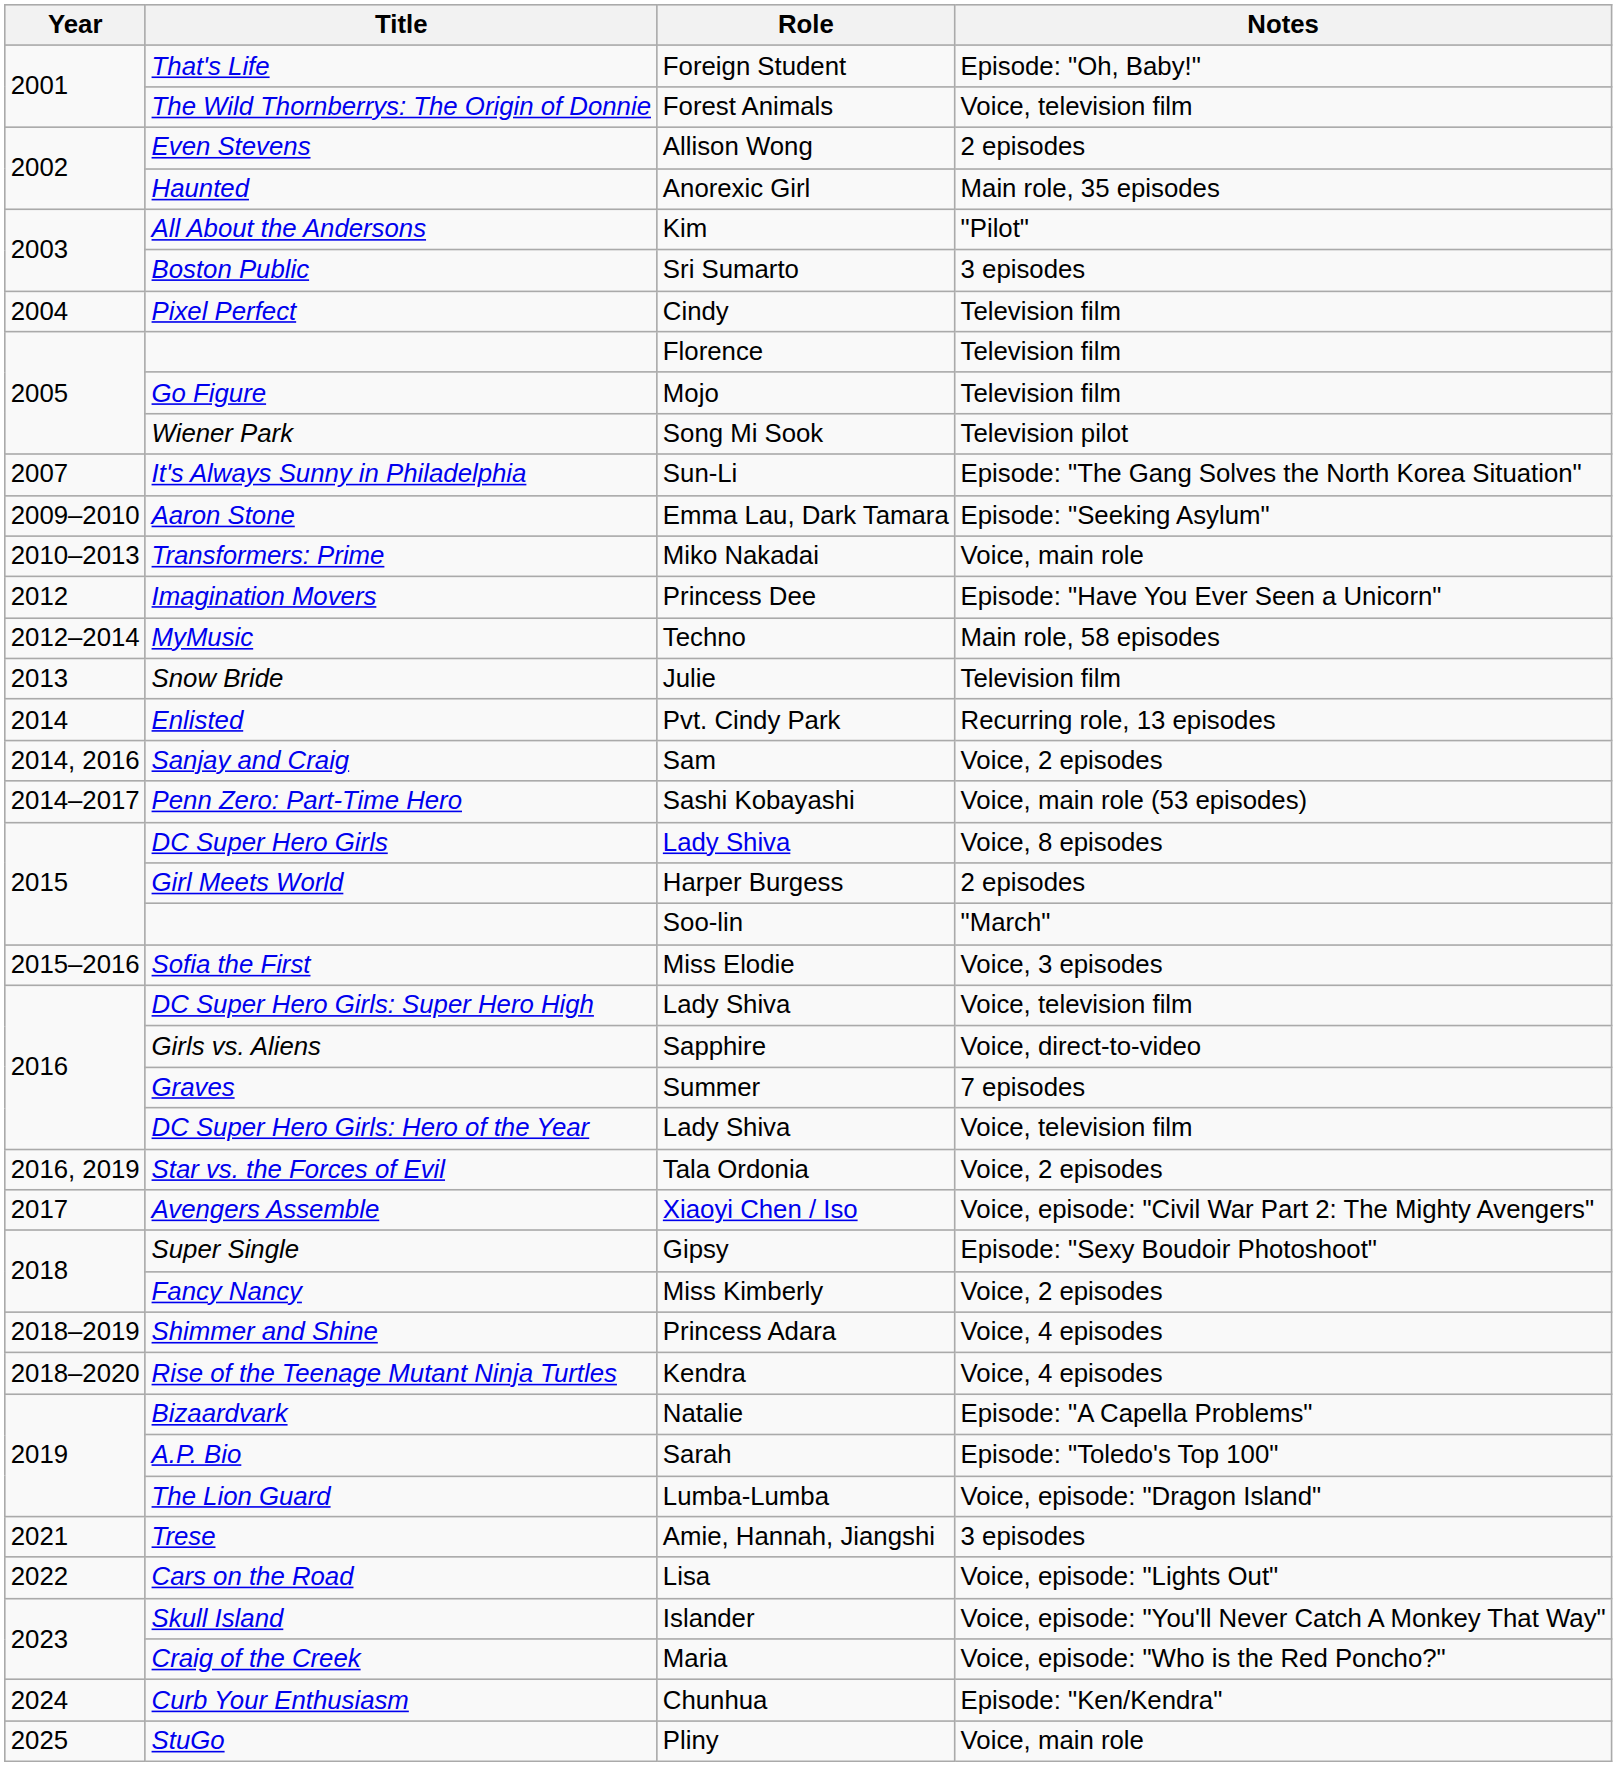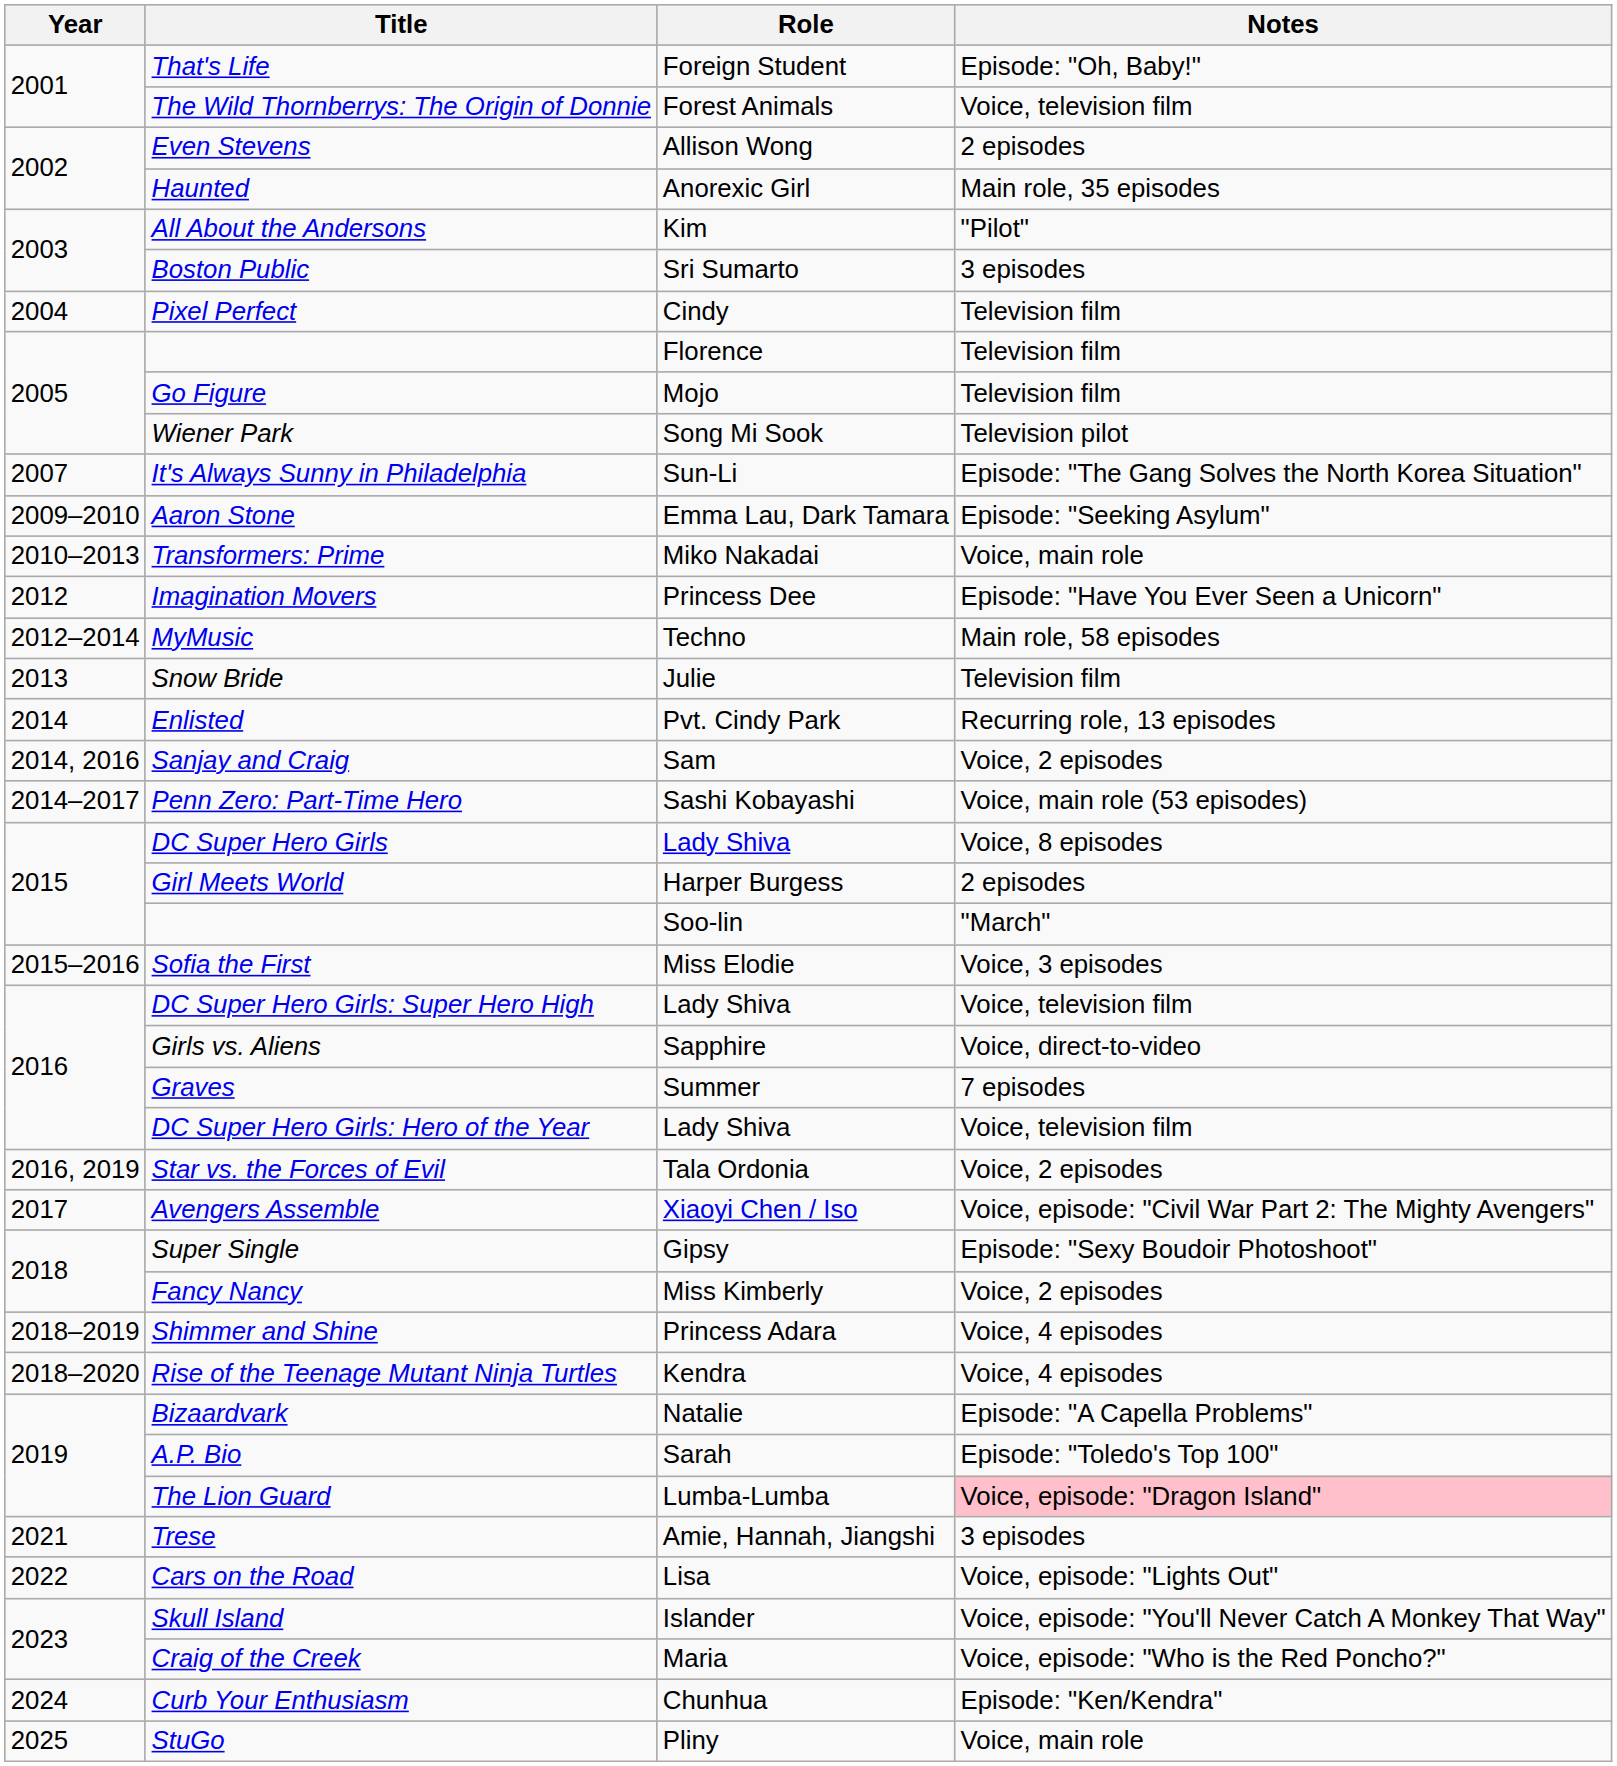(1141, 1495) no background -> (1141, 1495) pink background
